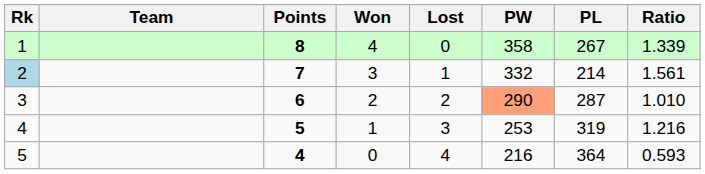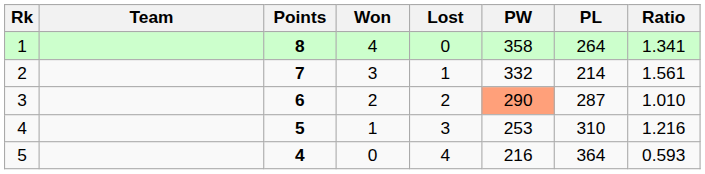(591, 45) 267 -> (591, 45) 264
(664, 45) 1.339 -> (664, 45) 1.341
(22, 73) lightblue background -> (22, 73) no background
(591, 127) 319 -> (591, 127) 310
